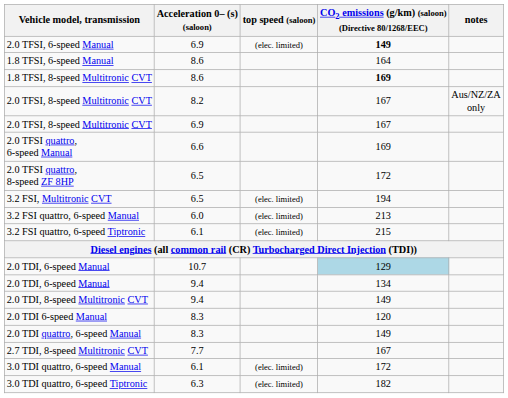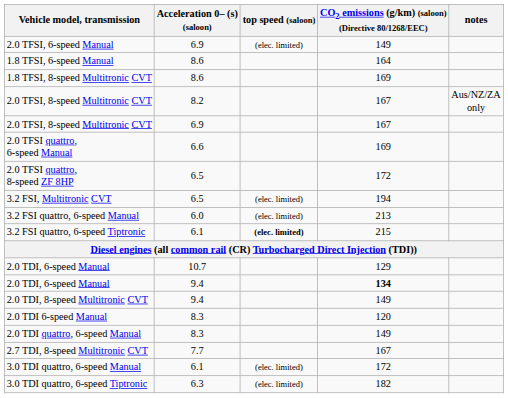(383, 45) bold -> (383, 45) normal
(383, 78) bold -> (383, 78) normal
(279, 233) normal -> (279, 232) bold
(383, 266) lightblue background -> (383, 266) no background
(383, 283) normal -> (383, 283) bold
